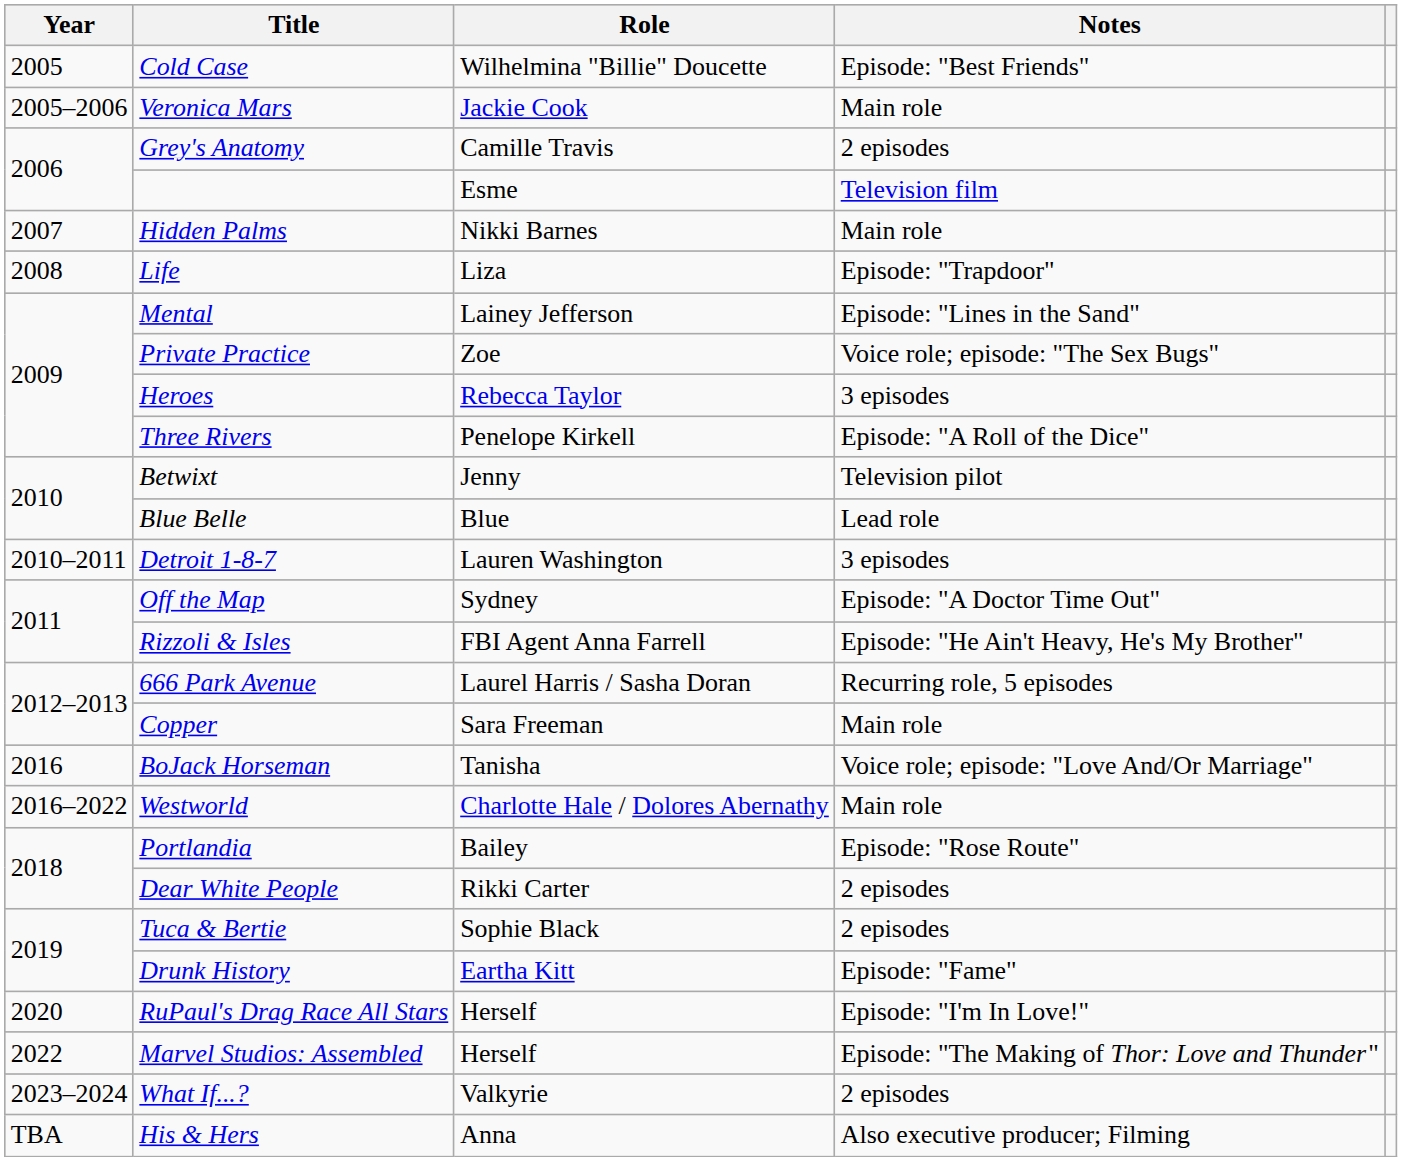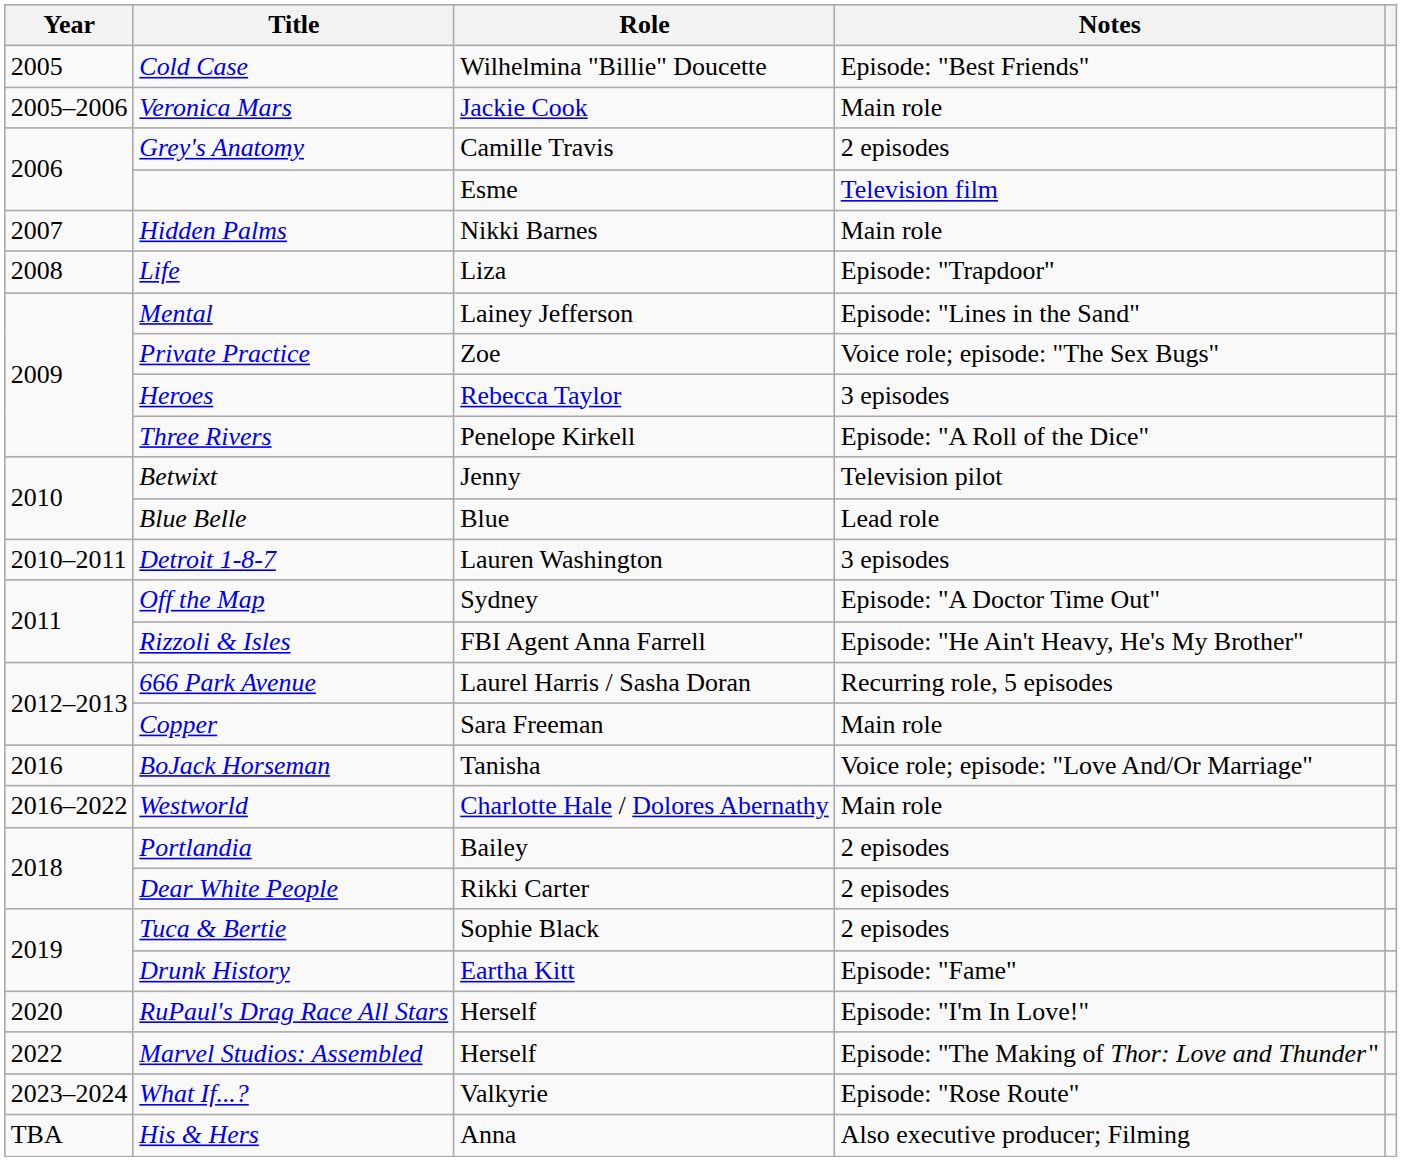(960, 847) Episode: "Rose Route" -> (895, 847) 2 episodes
(895, 1093) 2 episodes -> (960, 1093) Episode: "Rose Route"
